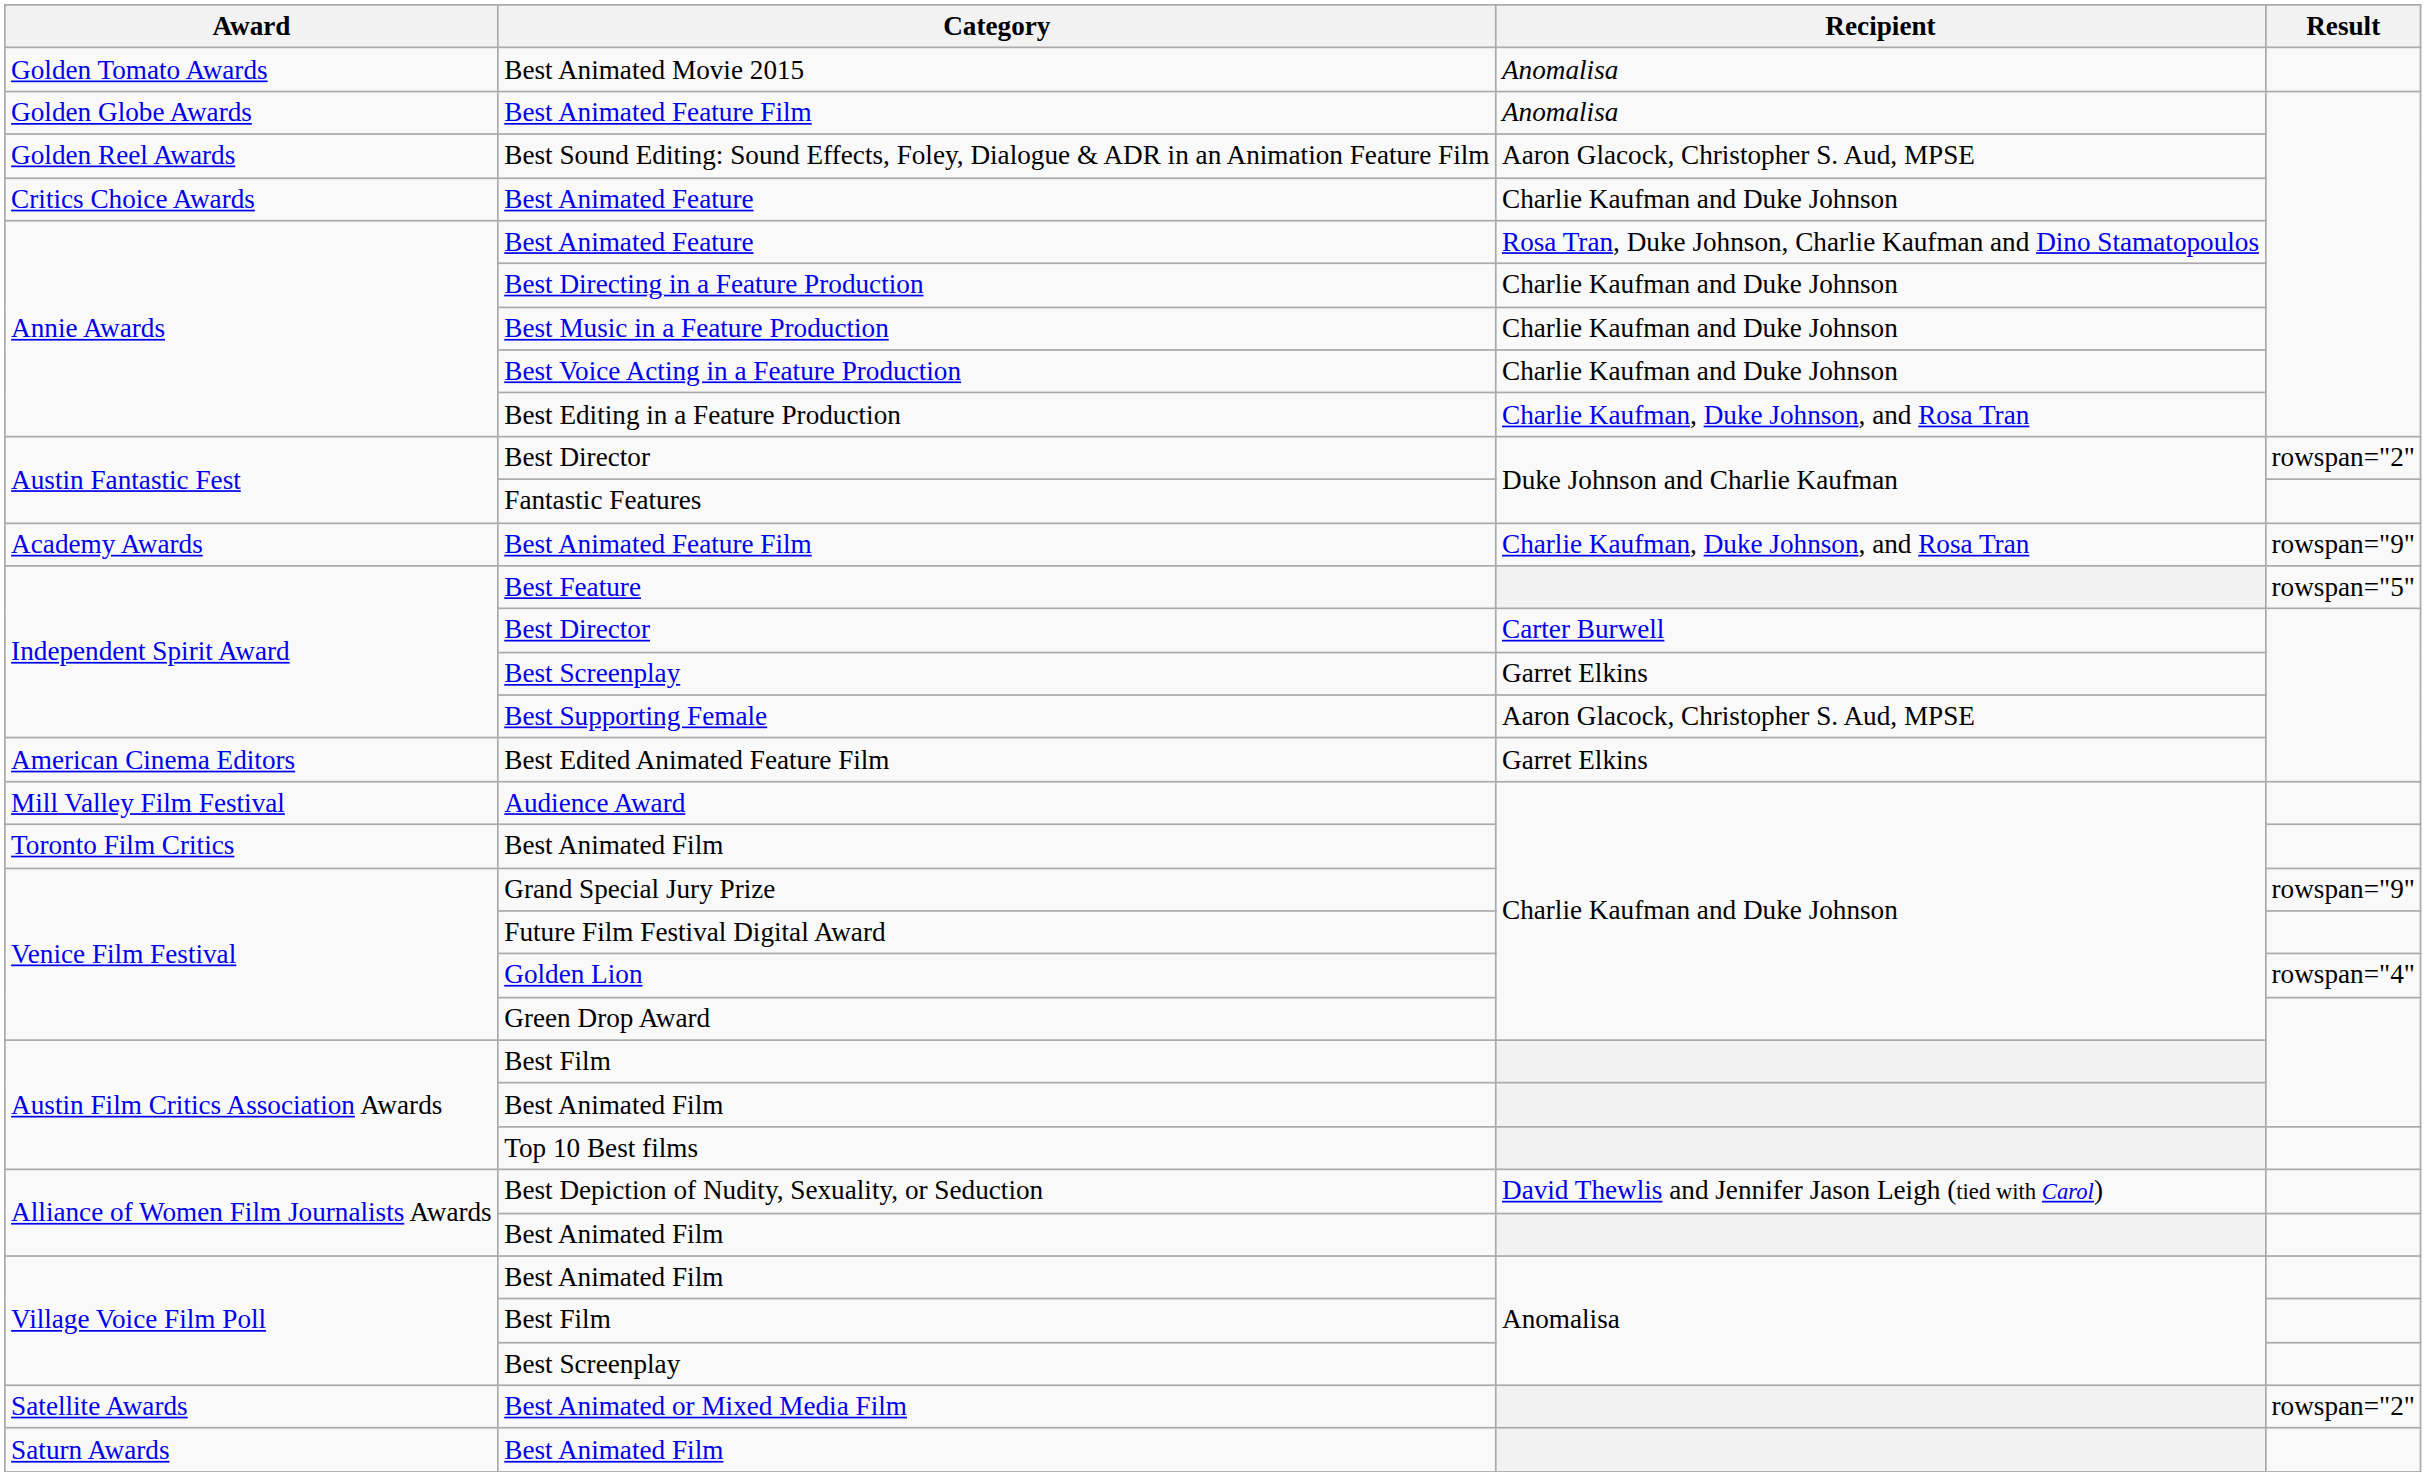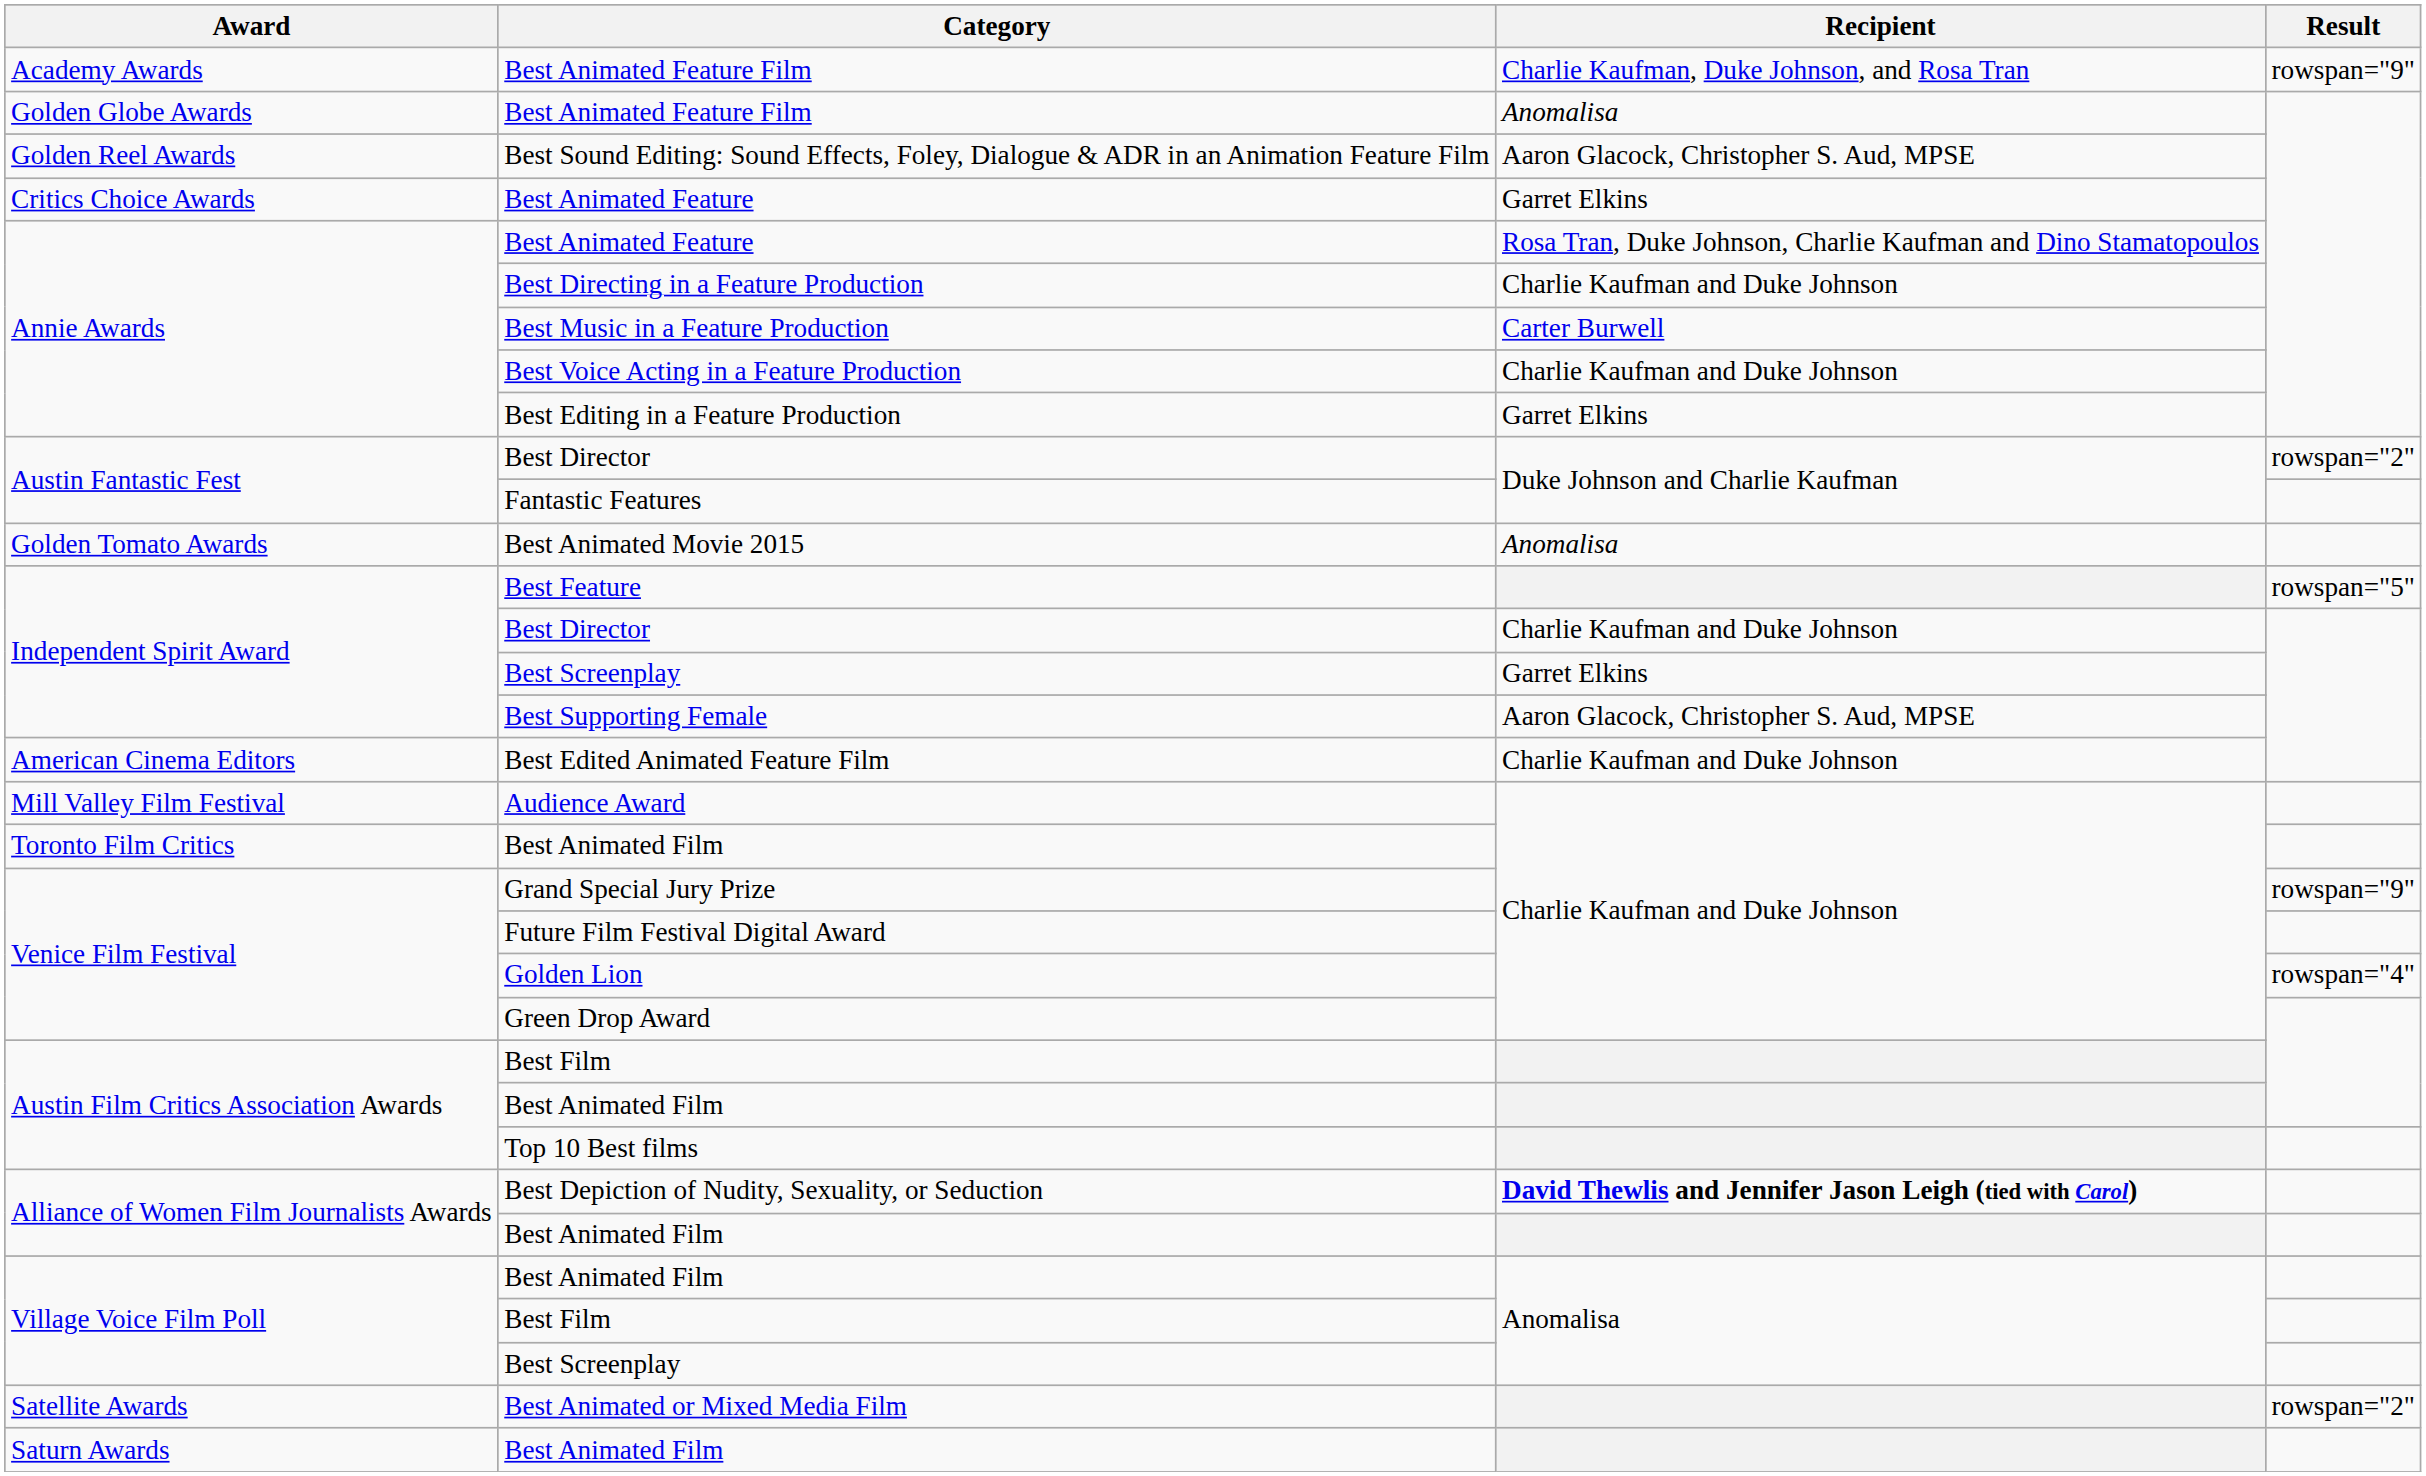rows swapped: (107, 543) <-> (139, 69)
(1700, 198) Charlie Kaufman and Duke Johnson -> (1575, 198) Garret Elkins
(1700, 328) Charlie Kaufman and Duke Johnson -> (1583, 328) Carter Burwell
(1766, 414) Charlie Kaufman, Duke Johnson, and Rosa Tran -> (1575, 414) Garret Elkins
(1583, 629) Carter Burwell -> (1700, 629) Charlie Kaufman and Duke Johnson
(1575, 759) Garret Elkins -> (1700, 759) Charlie Kaufman and Duke Johnson
(1802, 1190) normal -> (1820, 1190) bold
